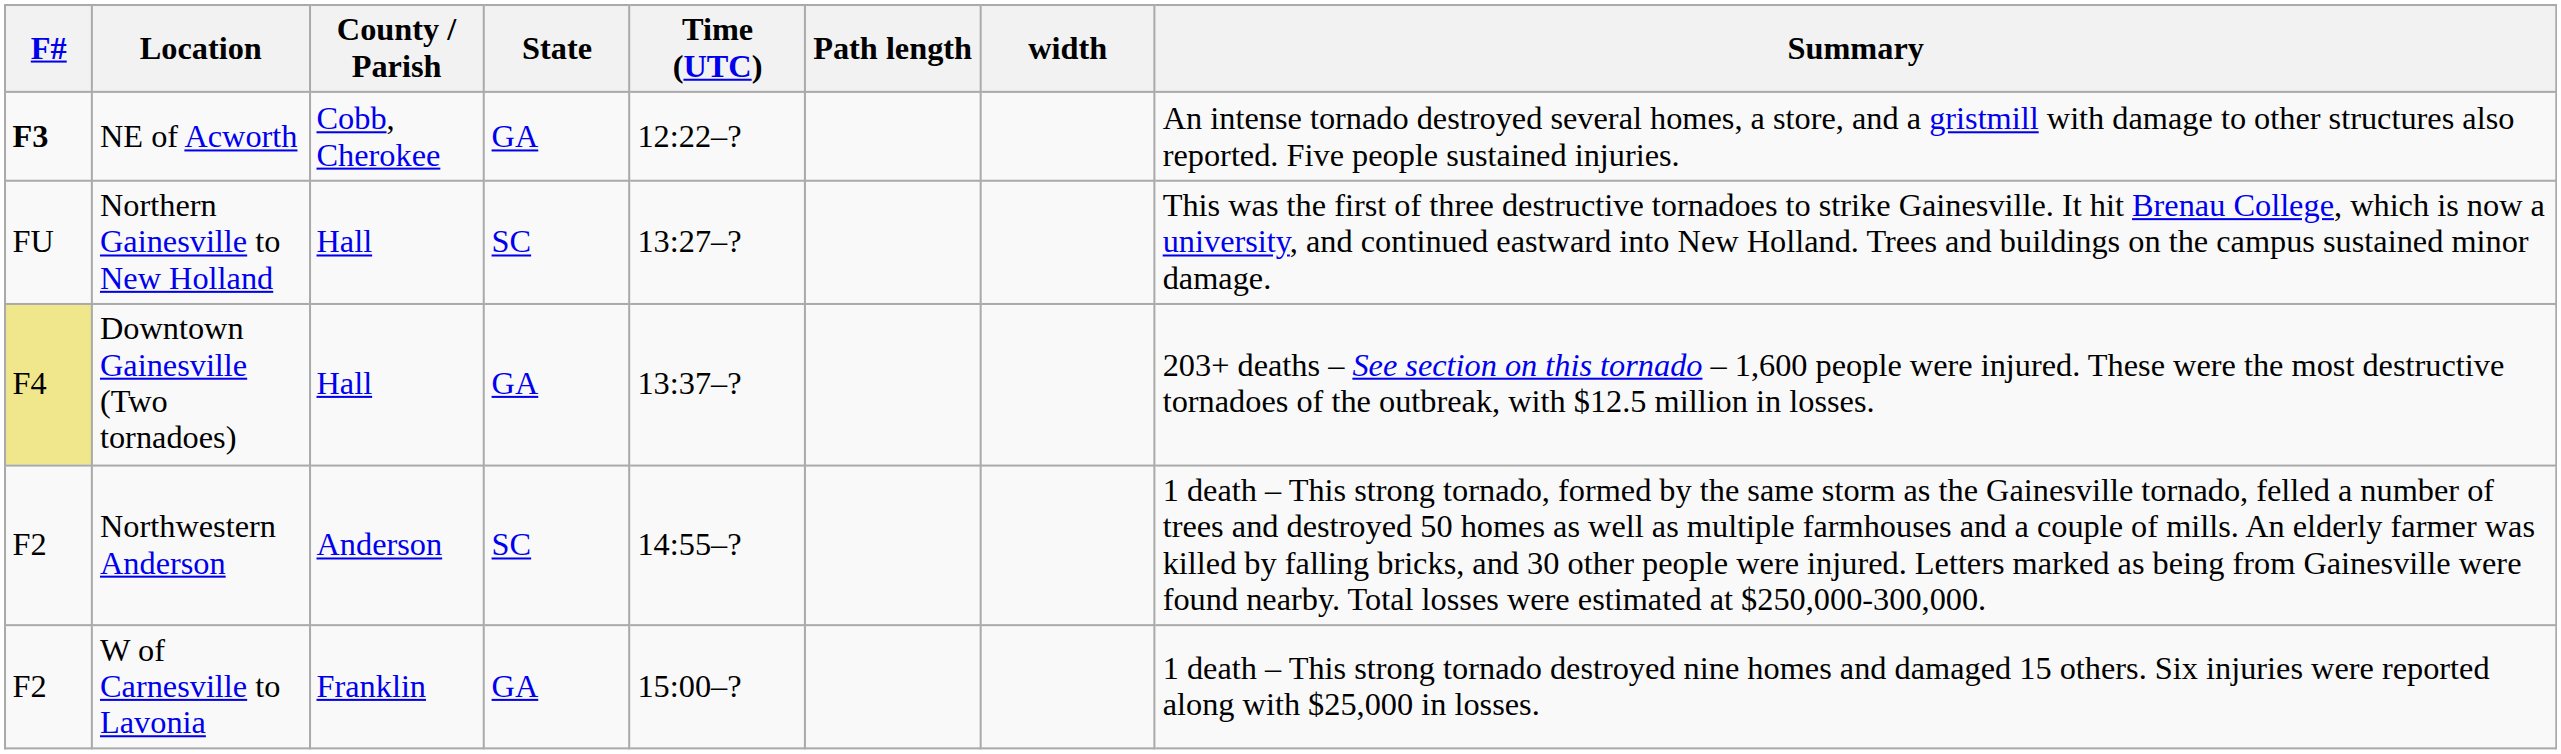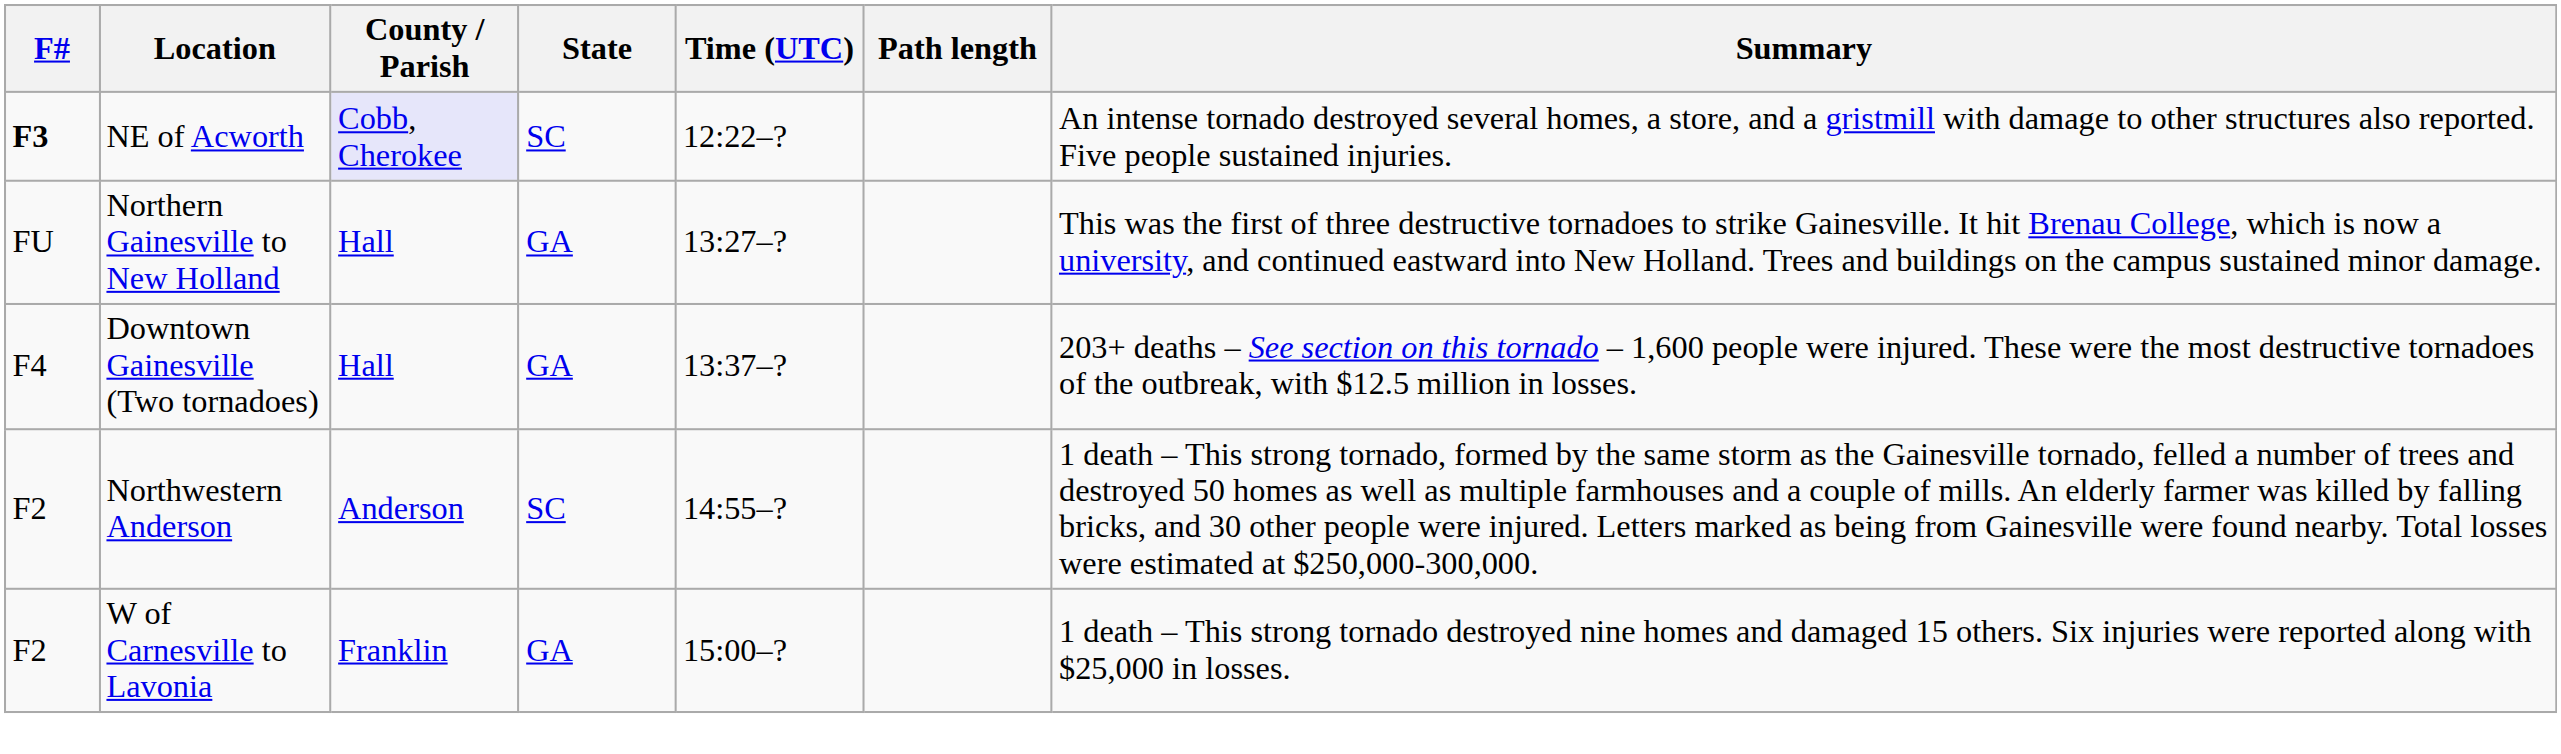- column: (1068, 48)
(378, 135) no background -> (400, 135) lavender background
(515, 135) GA -> (546, 135) SC
(511, 241) SC -> (550, 241) GA
(30, 383) khaki background -> (30, 365) no background
